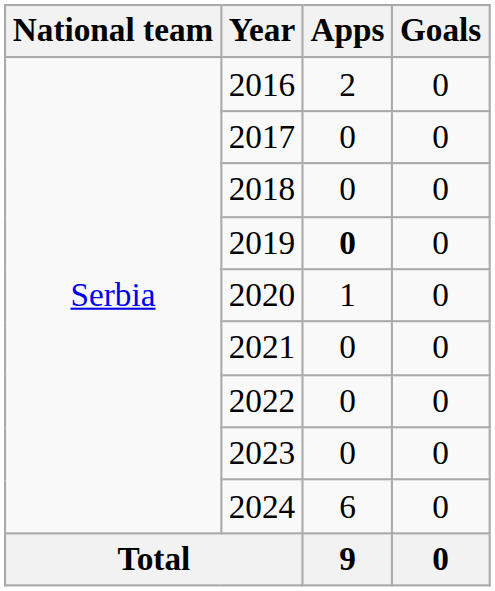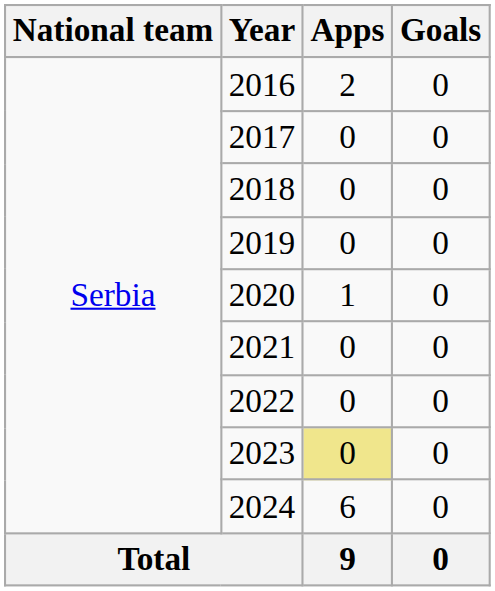(348, 242) bold -> (348, 242) normal
(348, 453) no background -> (348, 453) khaki background
